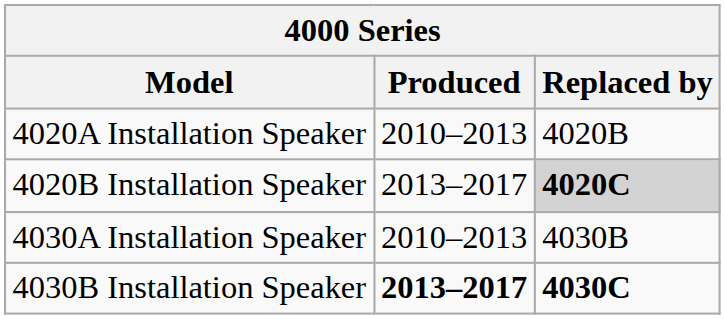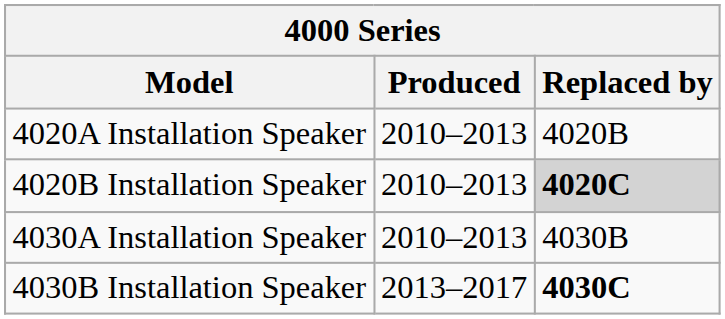(454, 184) 2013–2017 -> (454, 184) 2010–2013
(454, 287) bold -> (454, 287) normal
